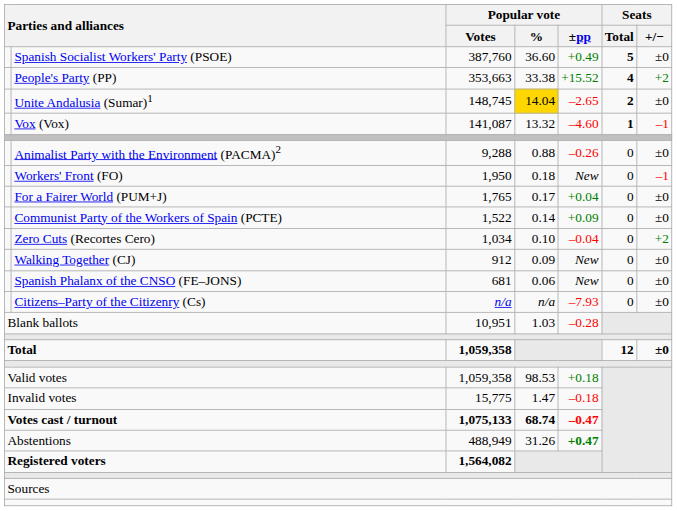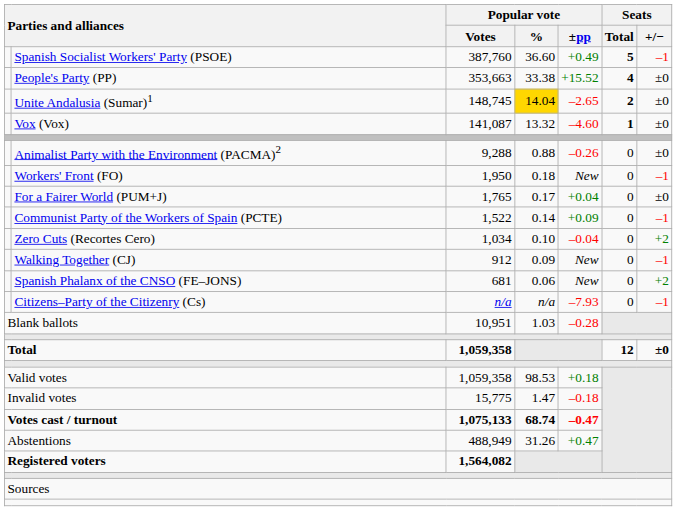(662, 57) ±0 -> (662, 57) –1
(662, 78) +2 -> (662, 78) ±0
(662, 123) –1 -> (662, 123) ±0
(662, 217) ±0 -> (662, 217) –1
(662, 260) ±0 -> (662, 260) –1
(662, 281) ±0 -> (662, 281) +2
(662, 302) ±0 -> (662, 302) –1
(583, 440) bold -> (583, 440) normal
